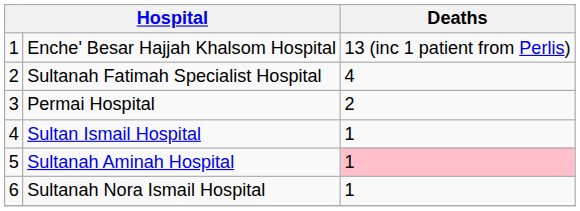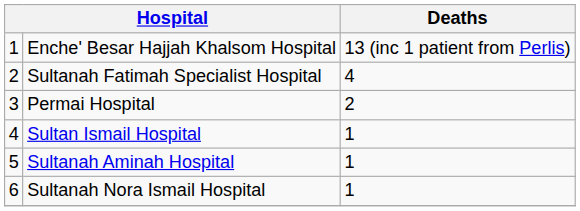(349, 162) pink background -> (349, 162) no background
